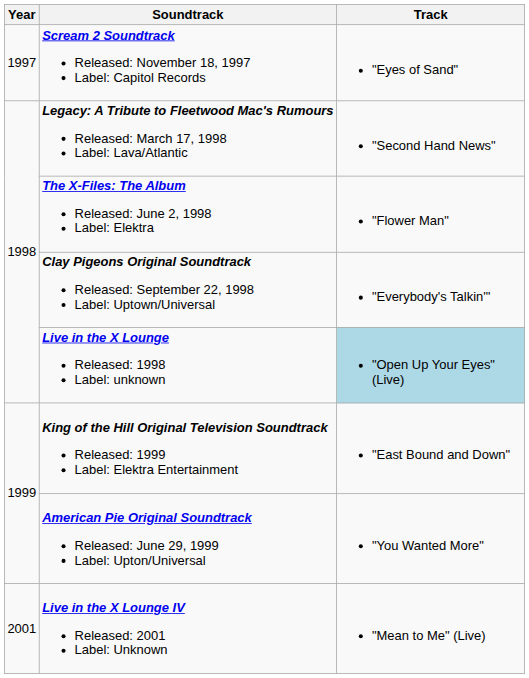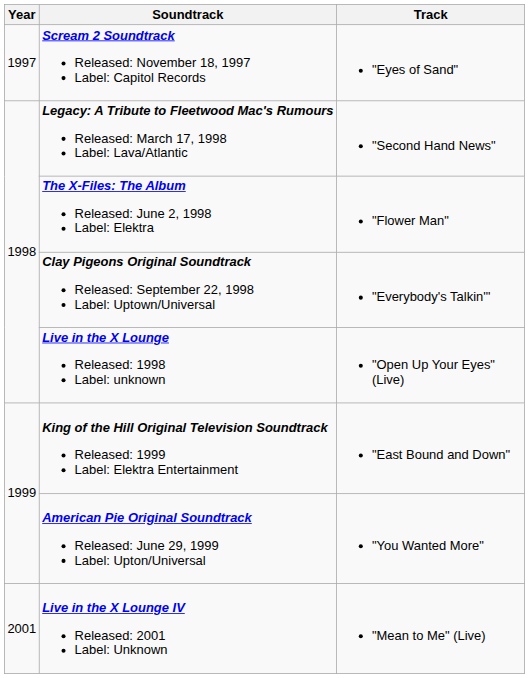(431, 373) lightblue background -> (431, 373) no background
